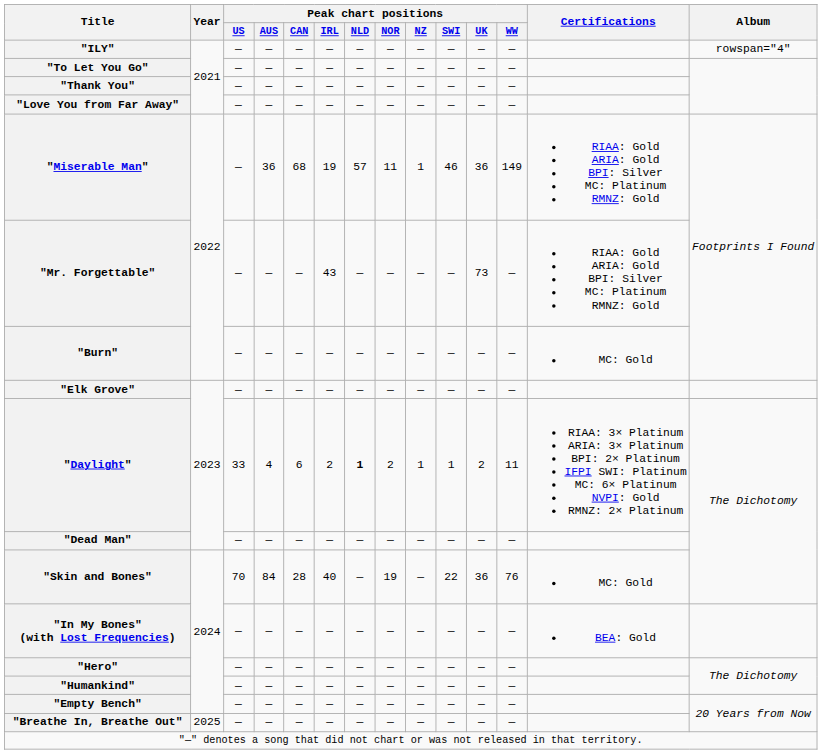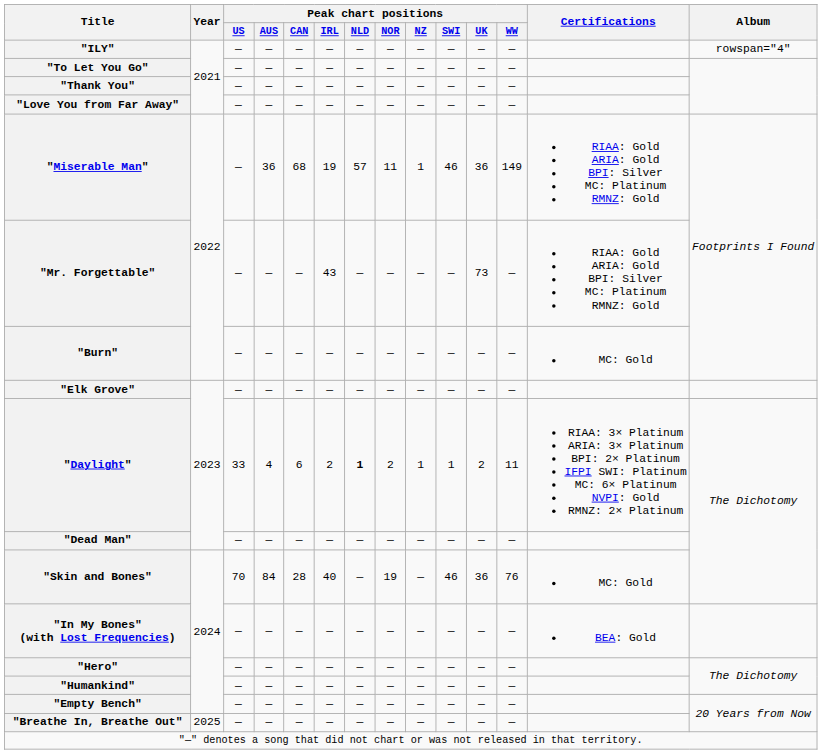(451, 577) 22 -> (451, 577) 46
